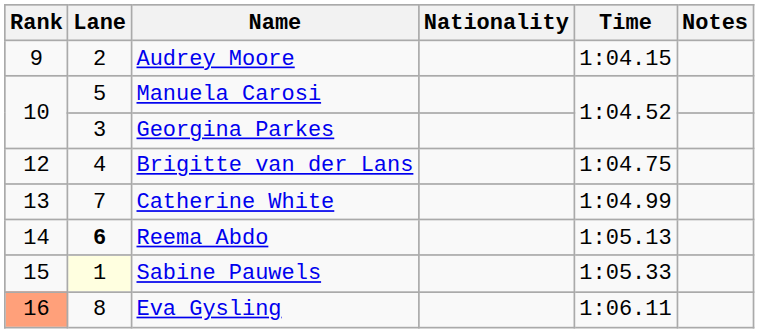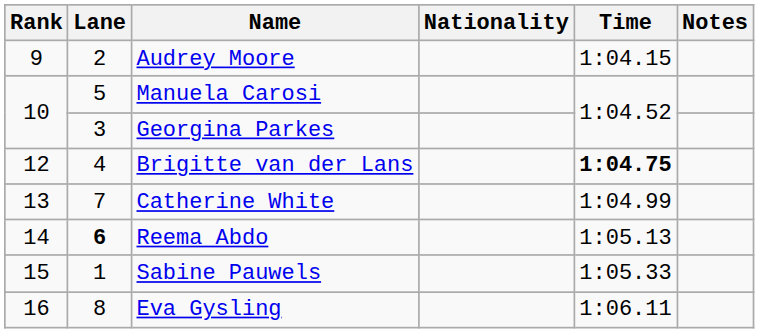(625, 166) normal -> (625, 166) bold
(100, 273) lightyellow background -> (100, 273) no background
(36, 309) lightsalmon background -> (36, 309) no background
